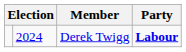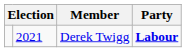(29, 36) 2024 -> (29, 36) 2021
